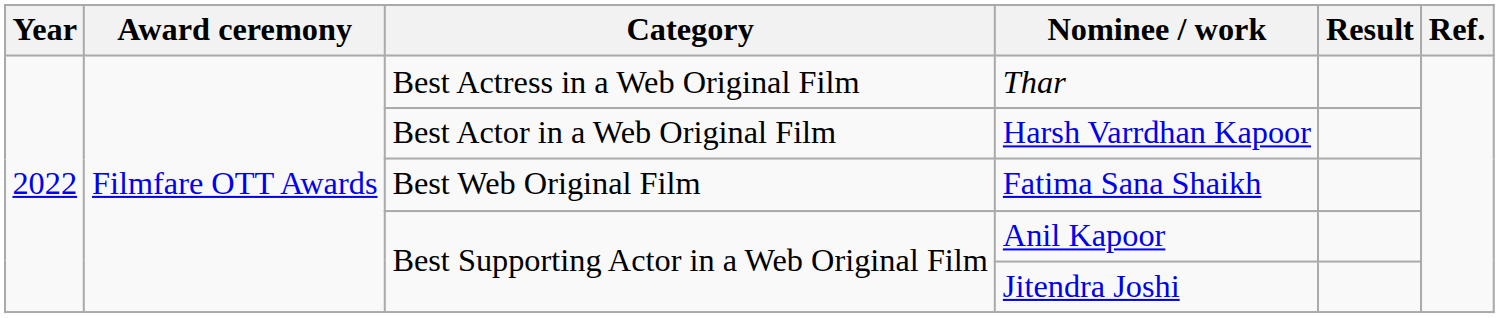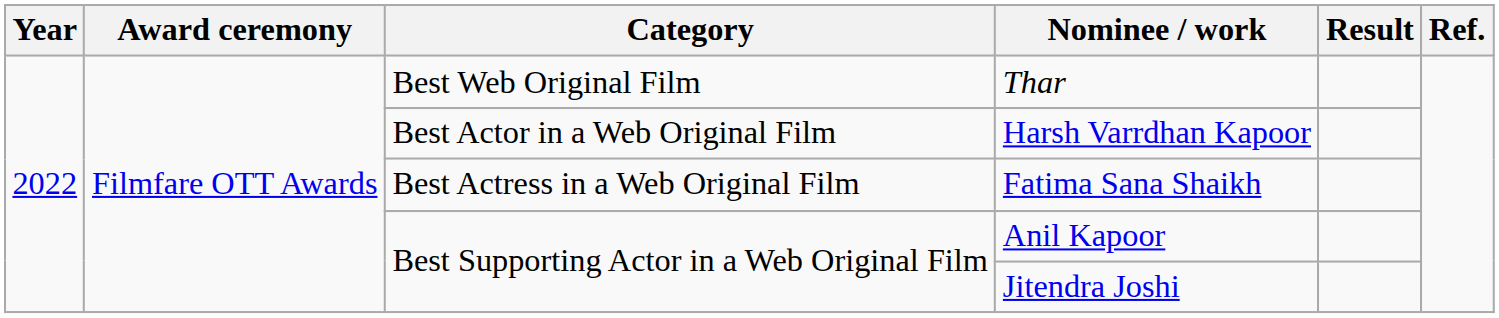(626, 81) Best Actress in a Web Original Film -> (547, 81) Best Web Original Film
(547, 183) Best Web Original Film -> (626, 183) Best Actress in a Web Original Film
